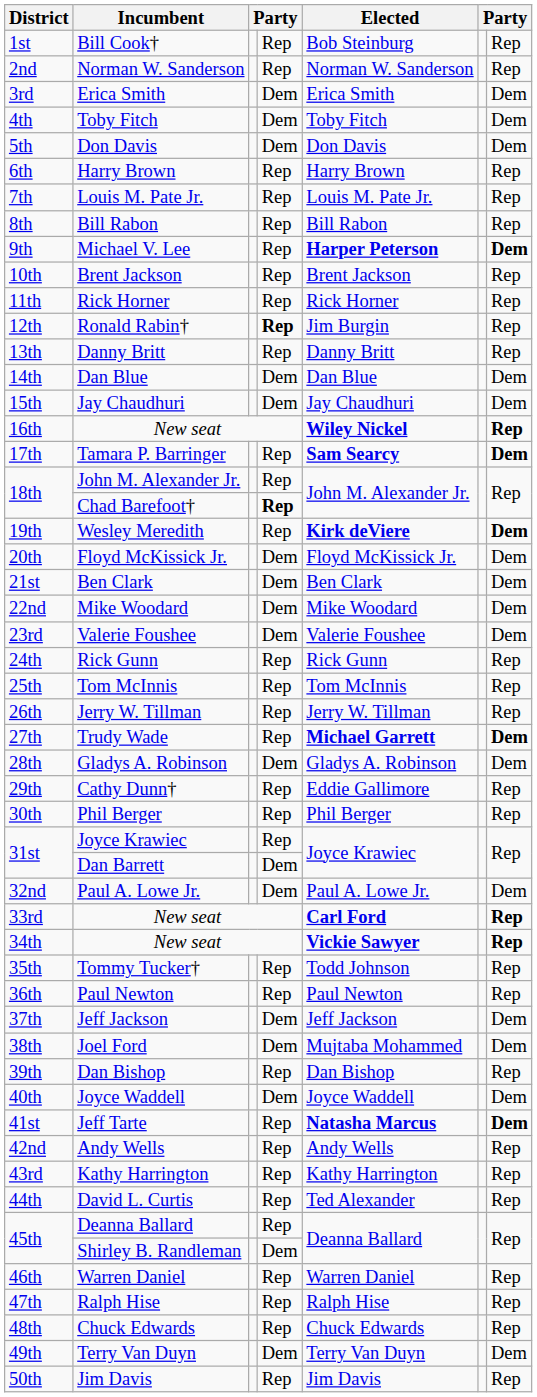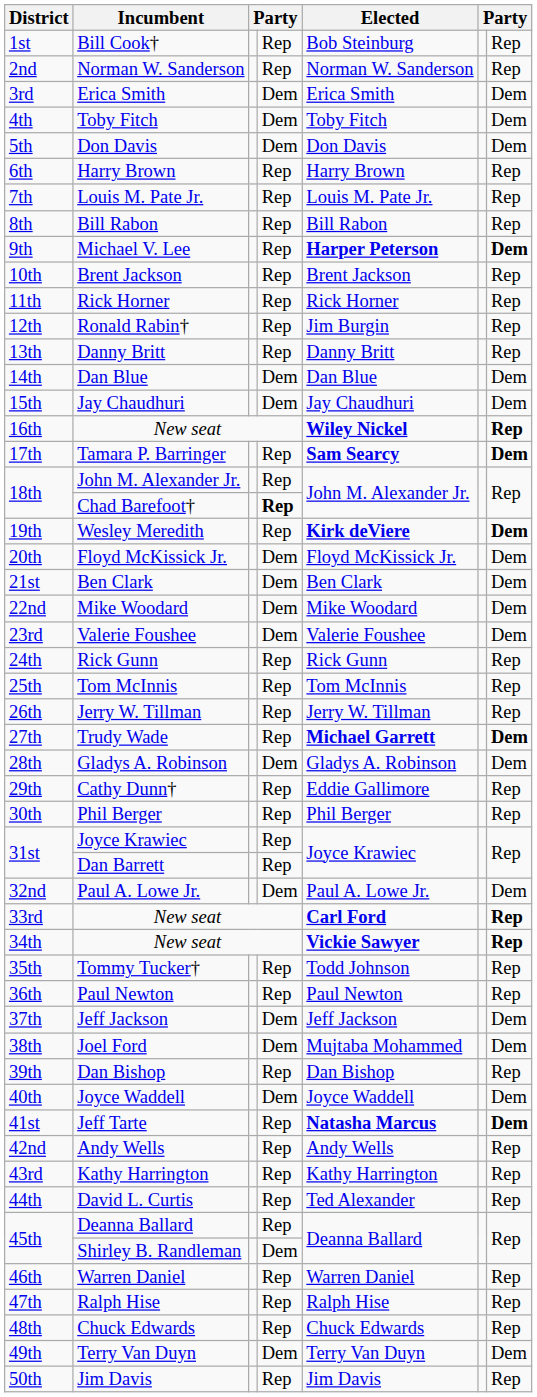(278, 325) bold -> (277, 325) normal
(280, 865) Dem -> (277, 865) Rep
